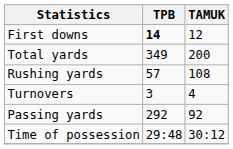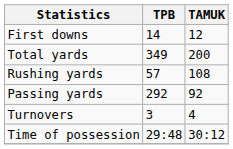(153, 35) bold -> (153, 35) normal
rows swapped: (55, 114) <-> (40, 94)
